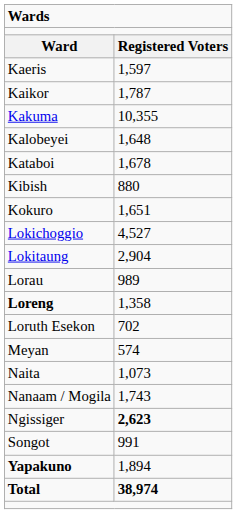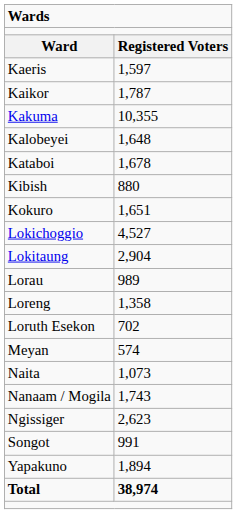(31, 303) bold -> (29, 303) normal
(134, 419) bold -> (134, 419) normal
(40, 466) bold -> (37, 466) normal
